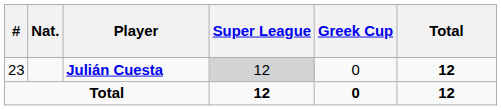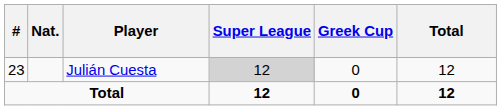(115, 69) bold -> (111, 69) normal
(447, 69) bold -> (447, 69) normal
